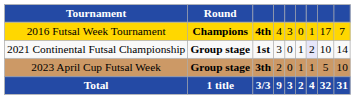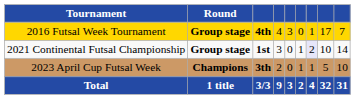(220, 31) Champions -> (220, 31) Group stage
(220, 67) Group stage -> (220, 67) Champions
